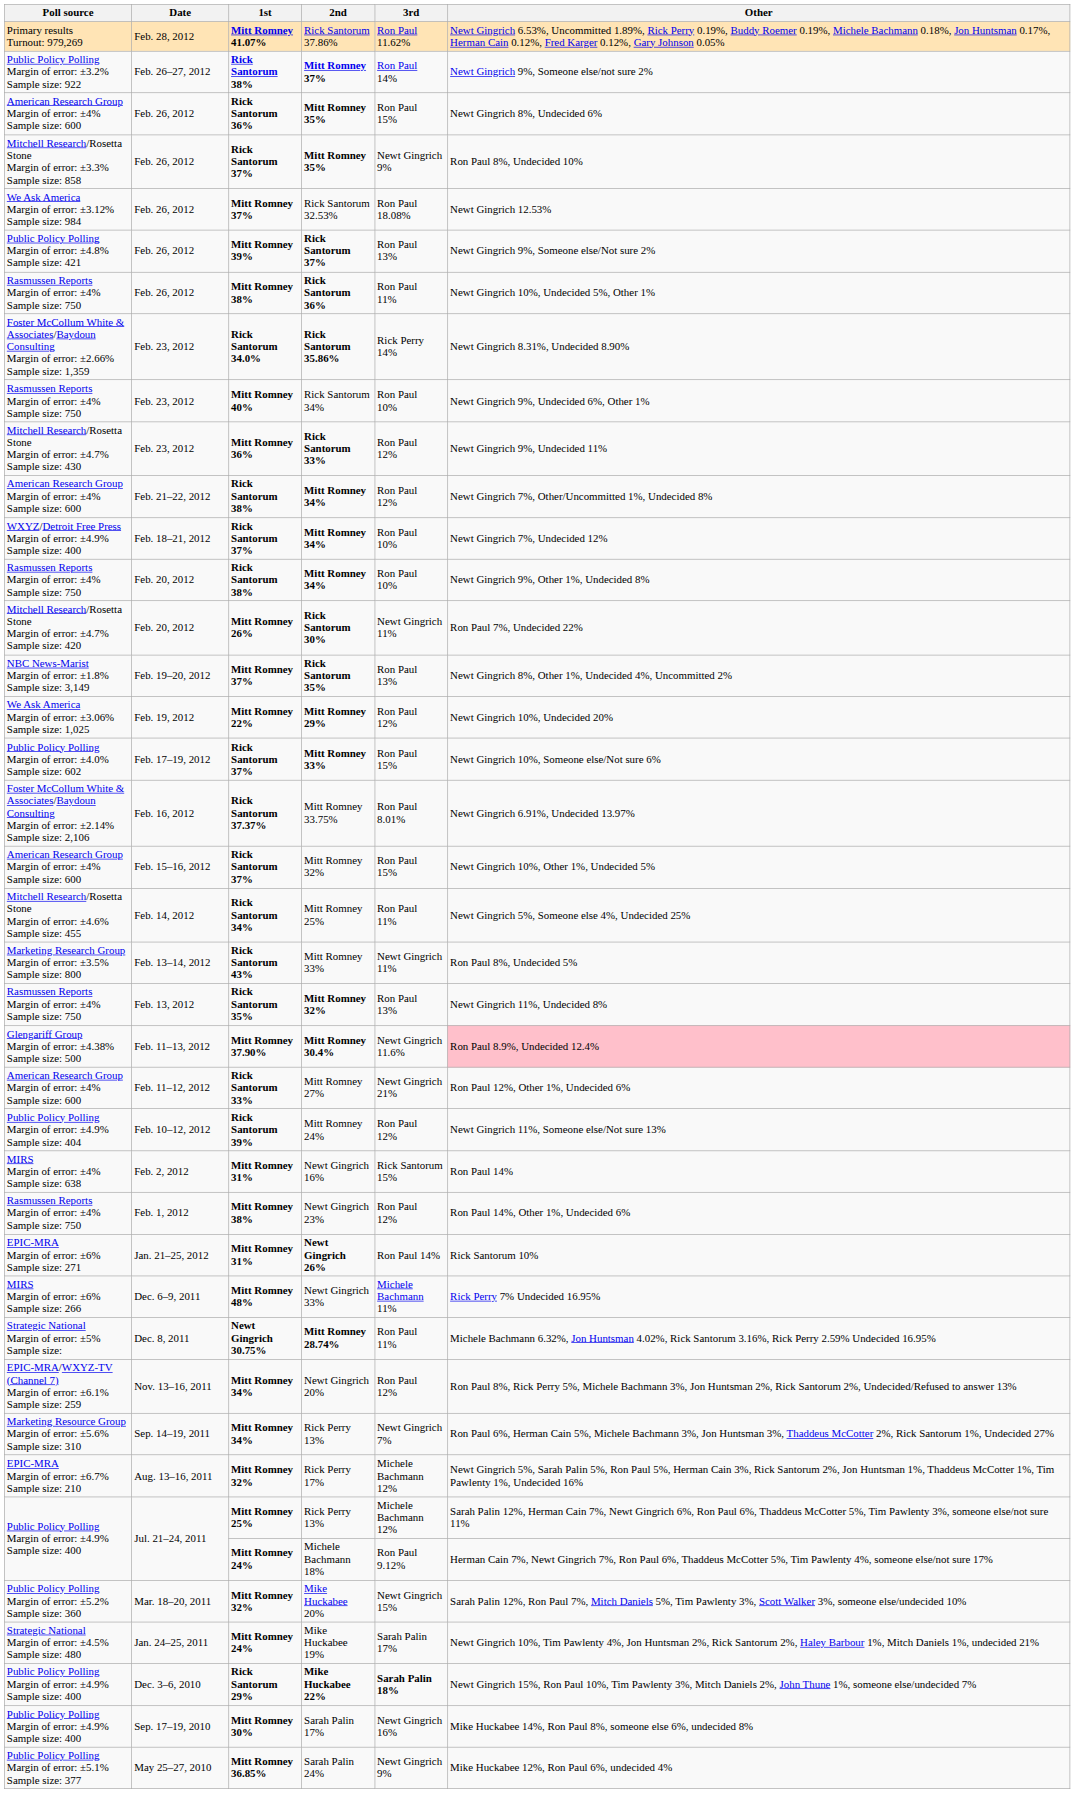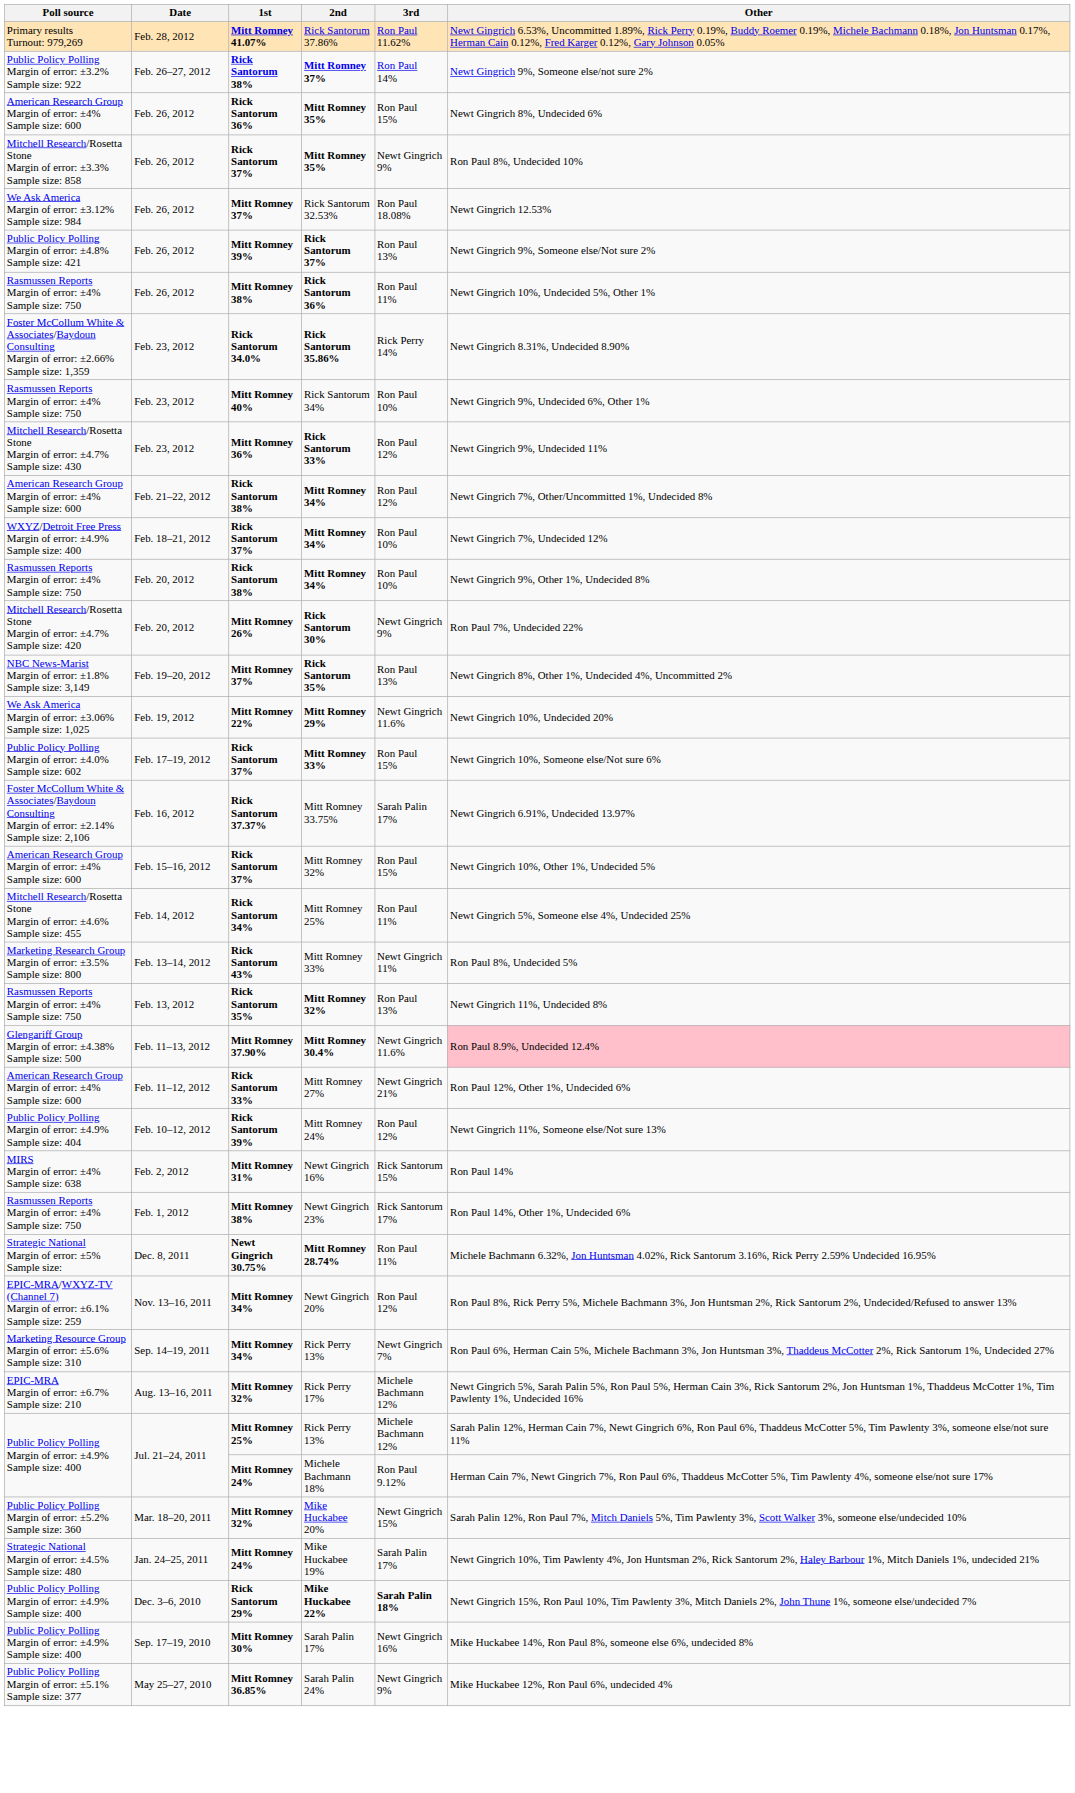(410, 628) Newt Gingrich 11% -> (410, 628) Newt Gingrich 9%
(397, 717) Ron Paul 12% -> (410, 717) Newt Gingrich 11.6%
(397, 813) Ron Paul 8.01% -> (402, 813) Sarah Palin 17%
(397, 1213) Ron Paul 12% -> (410, 1213) Rick Santorum 17%
- row: (54, 1255)
- row: (54, 1296)
